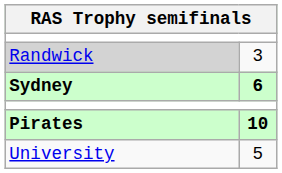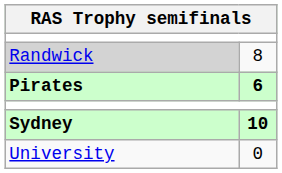(258, 57) 3 -> (258, 57) 8
(41, 86) Sydney -> (46, 86) Pirates
(46, 124) Pirates -> (41, 124) Sydney
(258, 154) 5 -> (258, 154) 0
